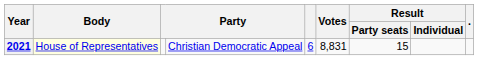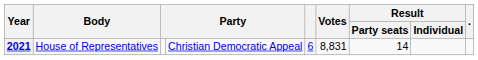(97, 47) lightyellow background -> (97, 47) no background
(402, 47) 15 -> (402, 47) 14
